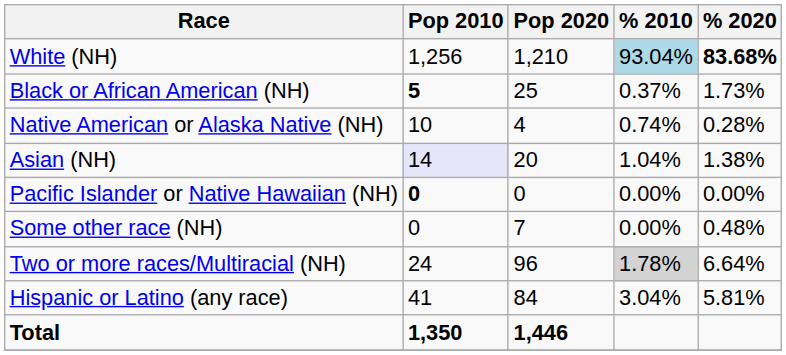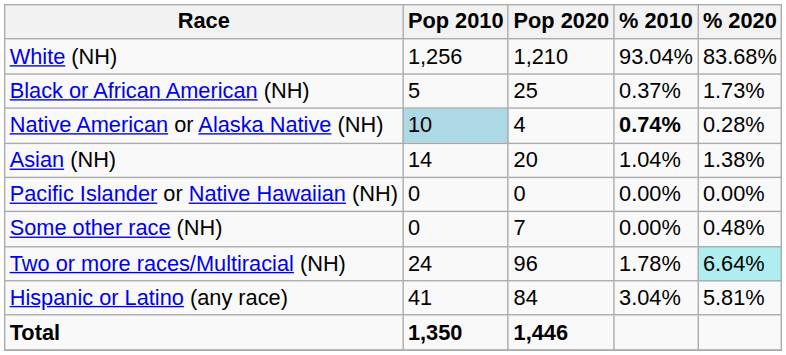(656, 56) lightblue background -> (656, 56) no background
(740, 56) bold -> (740, 56) normal
(414, 90) bold -> (414, 90) normal
(420, 125) no background -> (420, 125) lightblue background
(650, 125) normal -> (650, 125) bold
(420, 159) lavender background -> (420, 159) no background
(414, 194) bold -> (414, 194) normal
(650, 263) lightgrey background -> (650, 263) no background
(734, 263) no background -> (734, 263) paleturquoise background
